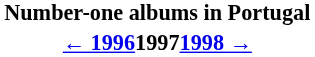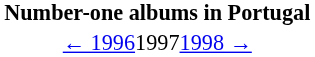(157, 43) bold -> (157, 43) normal
